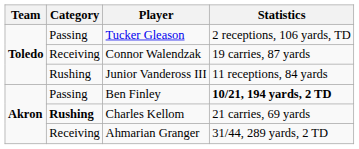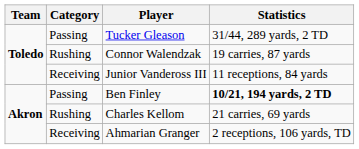(282, 34) 2 receptions, 106 yards, TD -> (270, 34) 31/44, 289 yards, 2 TD
(75, 54) Receiving -> (70, 54) Rushing
(70, 74) Rushing -> (75, 74) Receiving
(71, 113) bold -> (70, 113) normal
(270, 133) 31/44, 289 yards, 2 TD -> (282, 133) 2 receptions, 106 yards, TD
